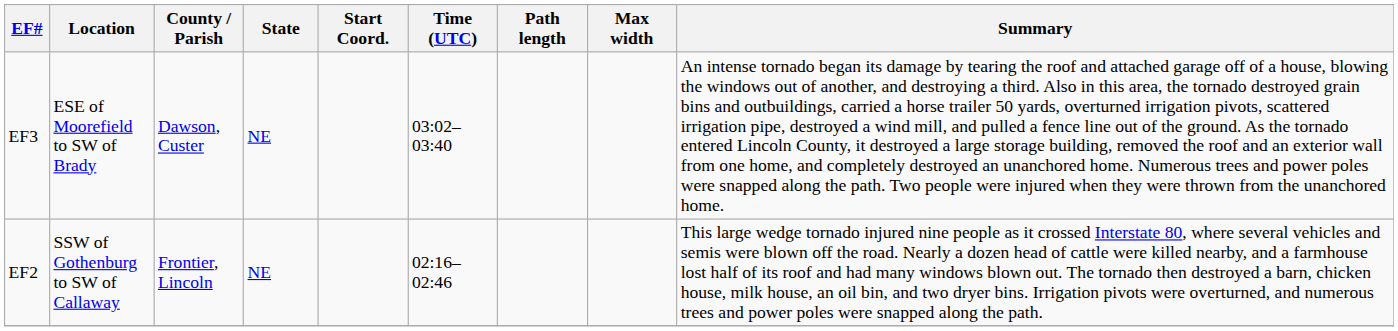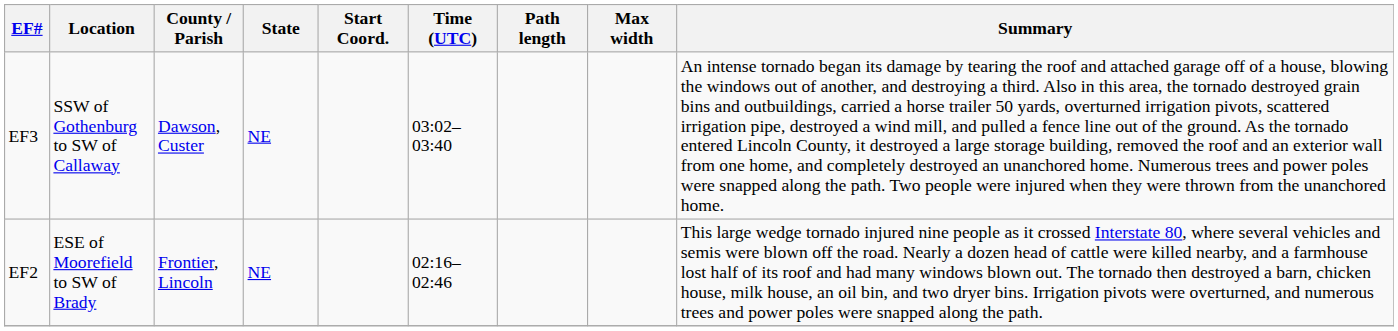(93, 135) ESE of Moorefield to SW of Brady -> (95, 135) SSW of Gothenburg to SW of Callaway
(95, 272) SSW of Gothenburg to SW of Callaway -> (93, 272) ESE of Moorefield to SW of Brady
